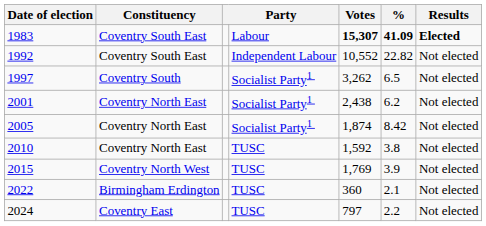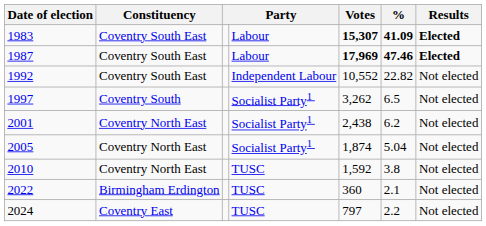+ row: (20, 55)
(395, 126) 8.42 -> (395, 146) 5.04
- row: (20, 169)
